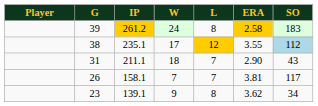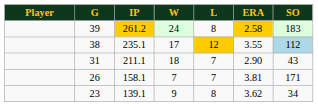(293, 77) 117 -> (293, 77) 171
